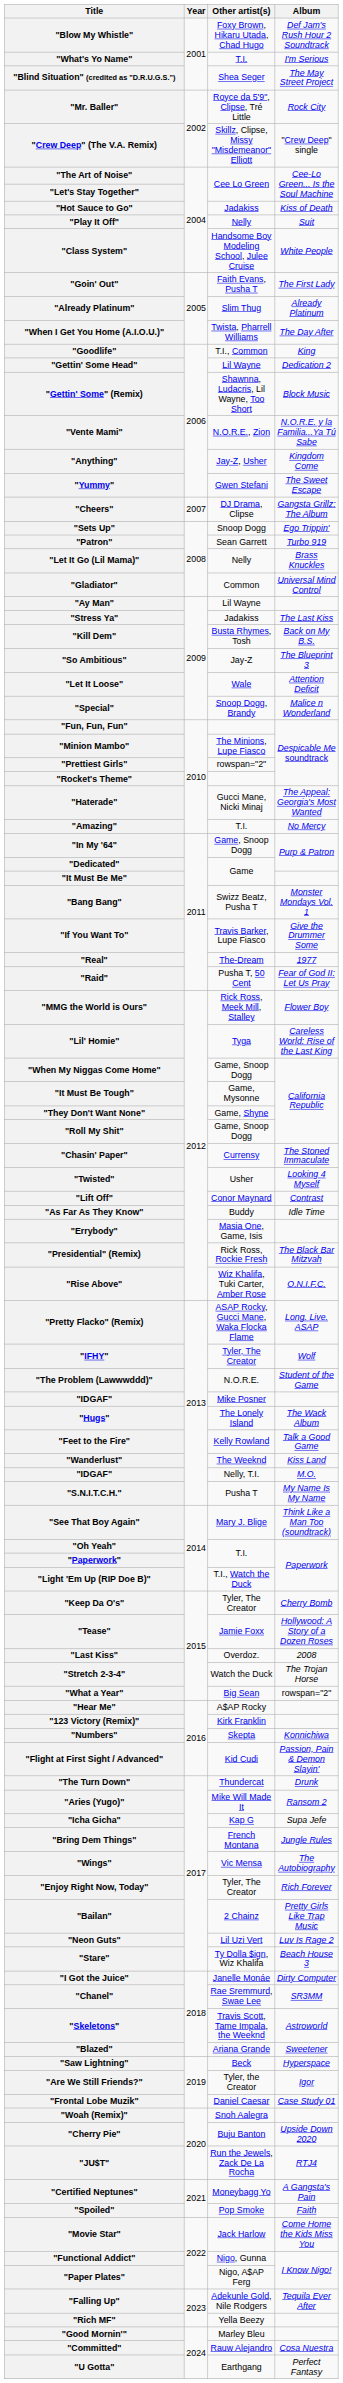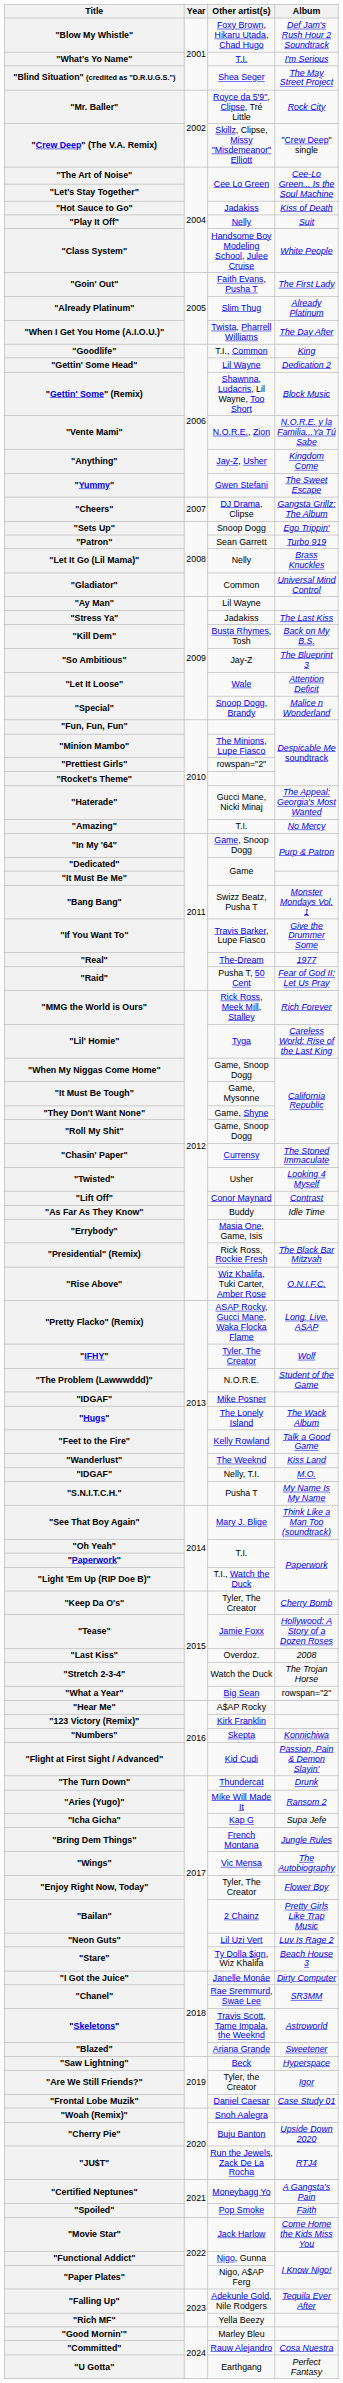(307, 1007) Flower Boy -> (307, 1007) Rich Forever
(307, 1887) Rich Forever -> (307, 1887) Flower Boy
